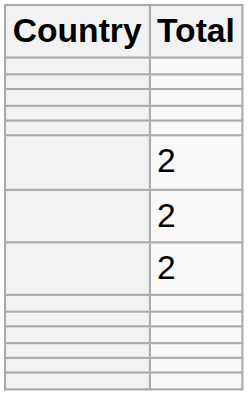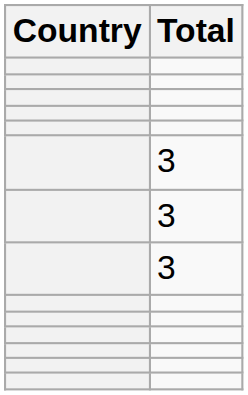(166, 161) 2 -> (166, 161) 3
(166, 215) 2 -> (166, 215) 3
(166, 268) 2 -> (166, 268) 3
